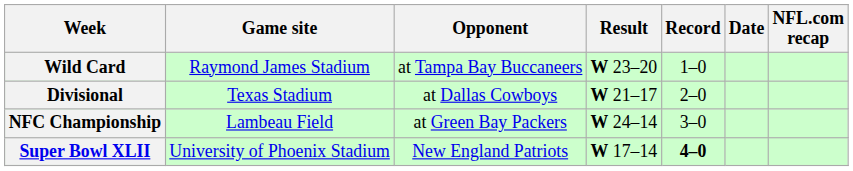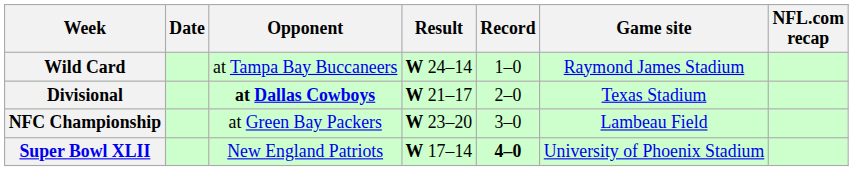columns swapped: (747, 28) <-> (280, 28)
(624, 66) W 23–20 -> (439, 66) W 24–14
(490, 94) normal -> (305, 94) bold
(624, 123) W 24–14 -> (439, 123) W 23–20
